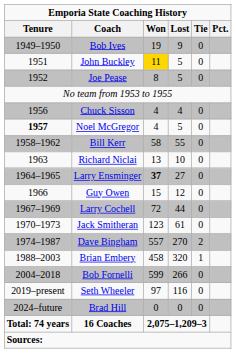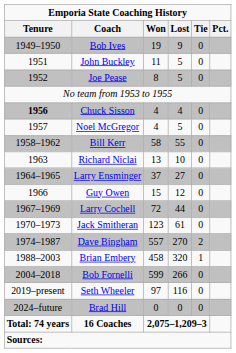(156, 61) gold background -> (156, 61) no background
(38, 110) normal -> (38, 110) bold
(38, 127) bold -> (38, 127) normal
(156, 176) bold -> (156, 176) normal
